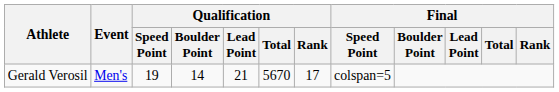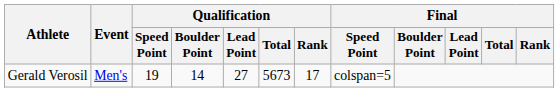(241, 76) 21 -> (241, 76) 27
(277, 76) 5670 -> (277, 76) 5673
